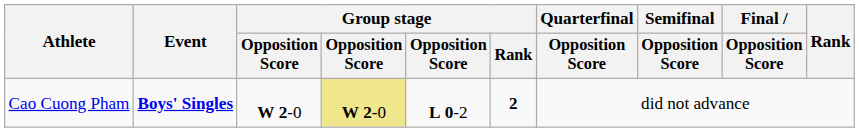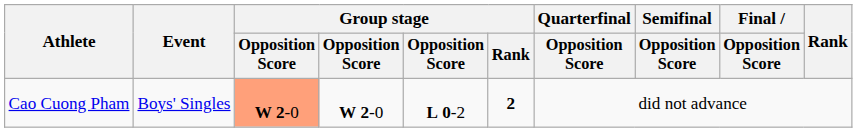(185, 103) bold -> (184, 103) normal
(279, 113) no background -> (277, 113) lightsalmon background
(364, 113) khaki background -> (361, 113) no background
